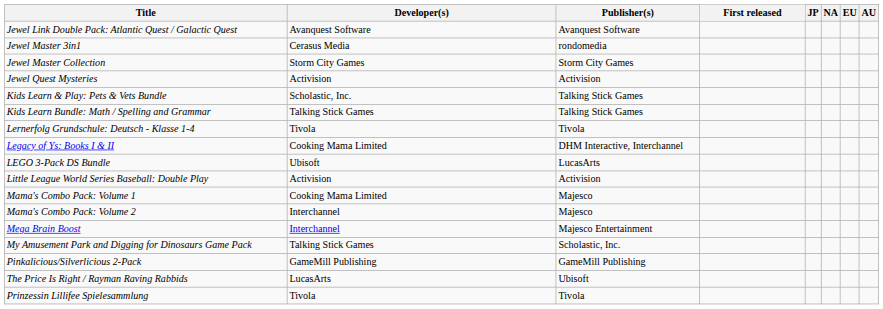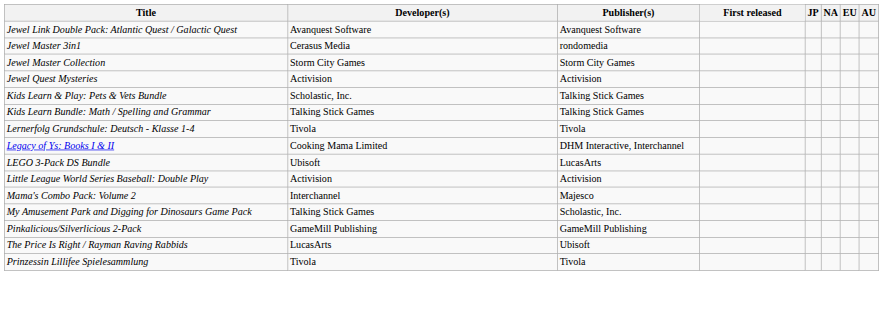- row: (71, 196)
- row: (44, 229)
